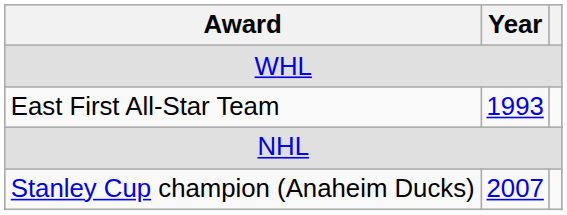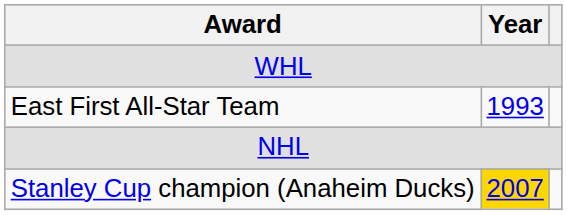(515, 188) no background -> (515, 188) gold background
